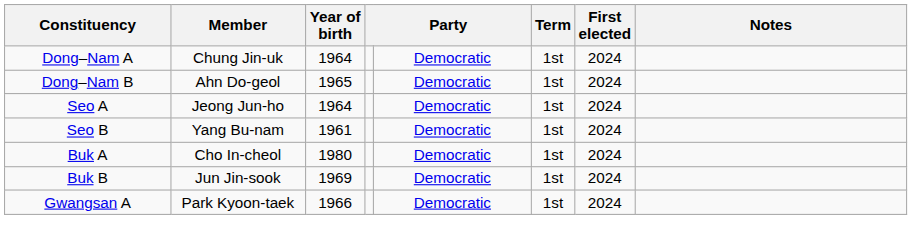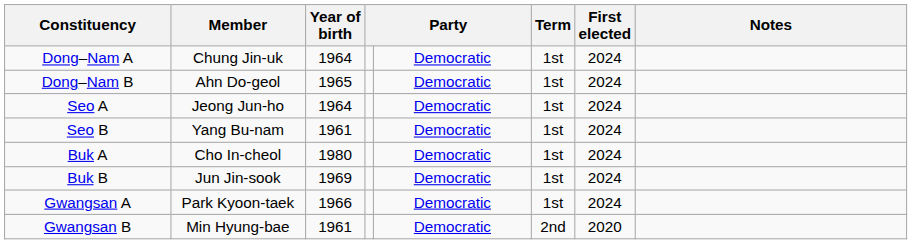+ row: (88, 227)
